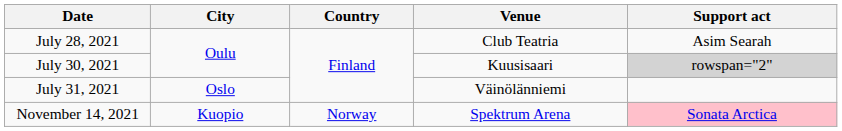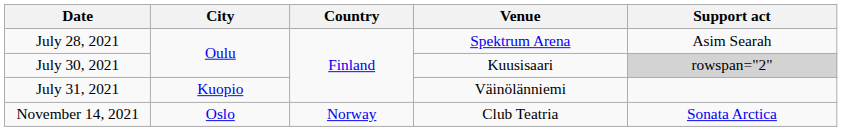(520, 41) Club Teatria -> (520, 41) Spektrum Arena
(220, 89) Oslo -> (220, 89) Kuopio
(220, 114) Kuopio -> (220, 114) Oslo
(520, 114) Spektrum Arena -> (520, 114) Club Teatria
(732, 114) pink background -> (732, 114) no background
